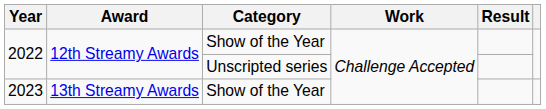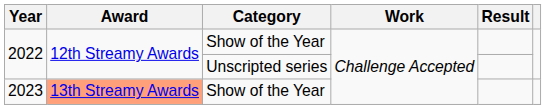(125, 91) no background -> (125, 91) lightsalmon background
